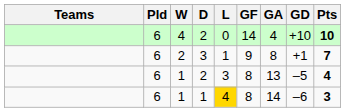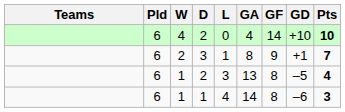columns swapped: (249, 14) <-> (273, 14)
(226, 96) gold background -> (226, 96) no background
